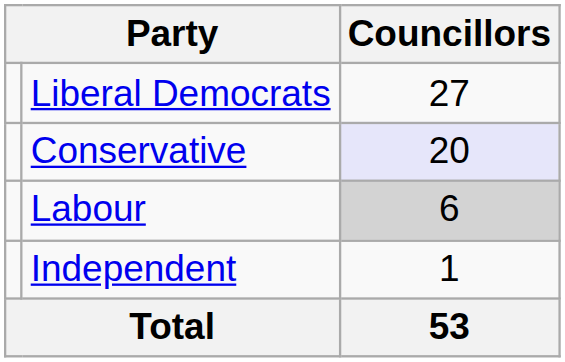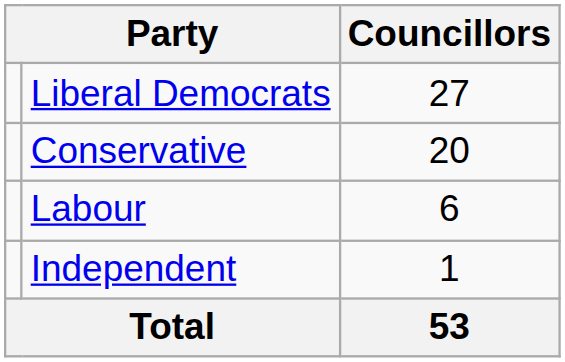(449, 151) lavender background -> (449, 151) no background
(449, 209) lightgrey background -> (449, 209) no background
